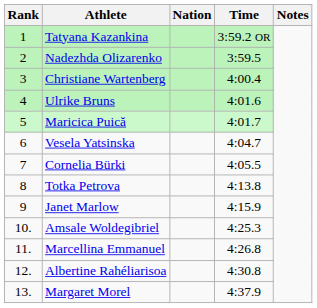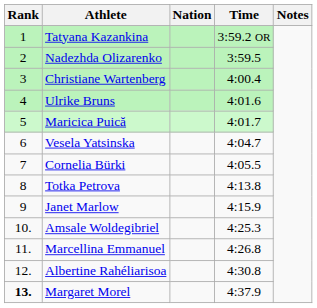(23, 292) normal -> (23, 292) bold
